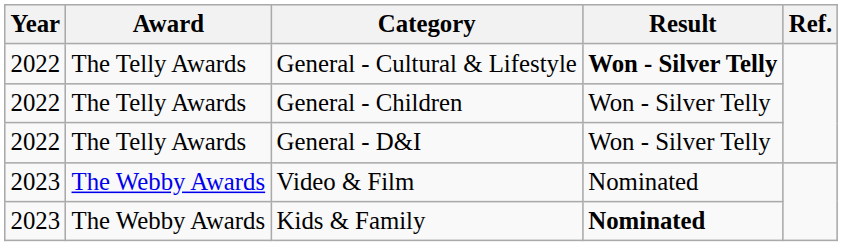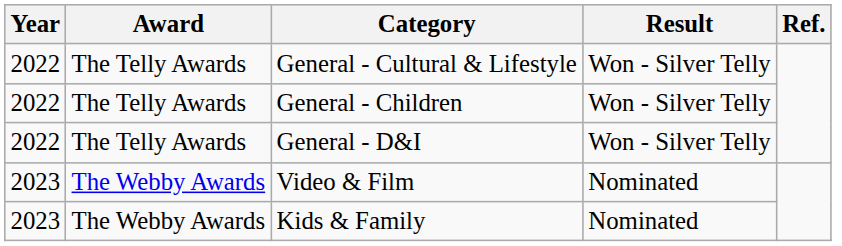(683, 63) bold -> (680, 63) normal
(647, 220) bold -> (643, 220) normal
